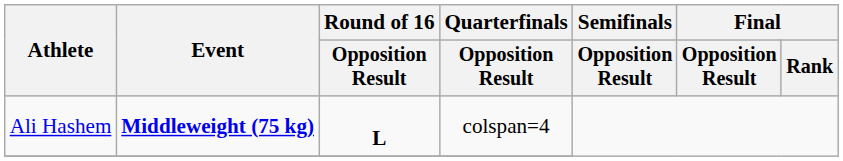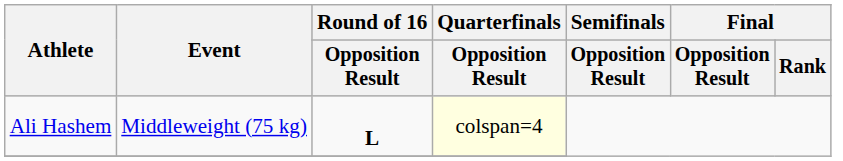(218, 126) bold -> (214, 126) normal
(506, 126) no background -> (499, 126) lightyellow background
